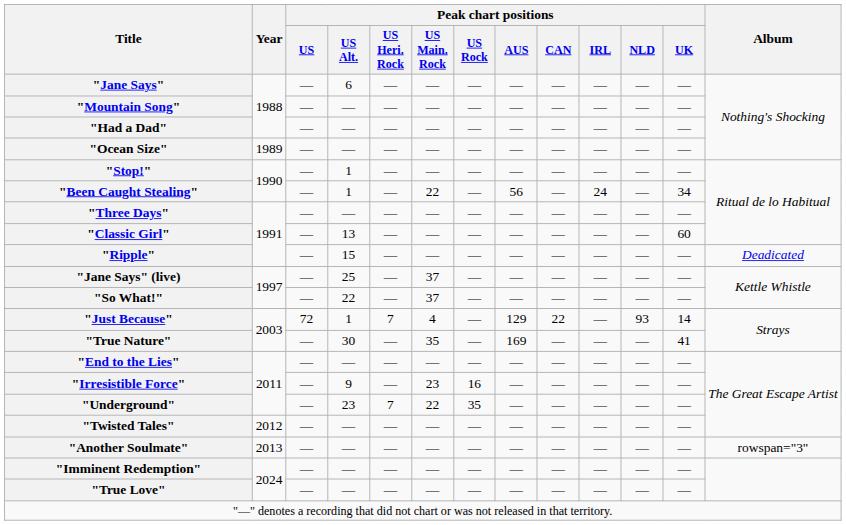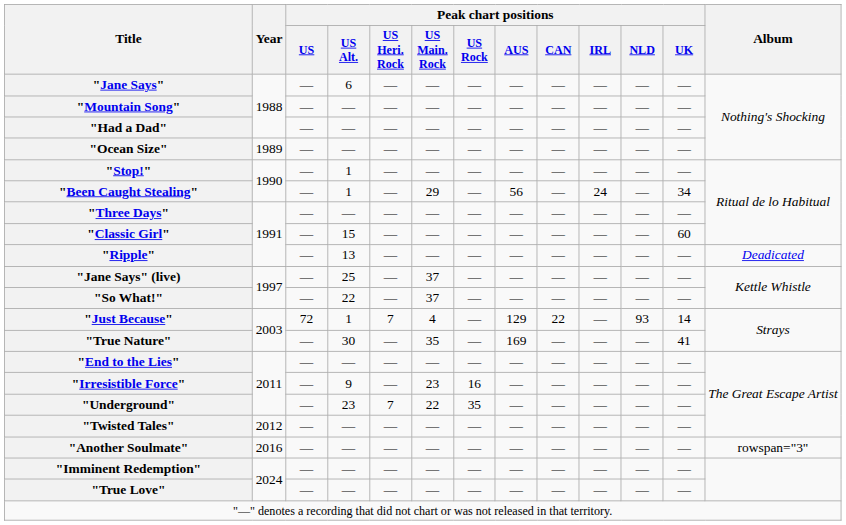(432, 191) 22 -> (432, 191) 29
(349, 234) 13 -> (349, 234) 15
(349, 255) 15 -> (349, 255) 13
(269, 447) 2013 -> (269, 447) 2016
